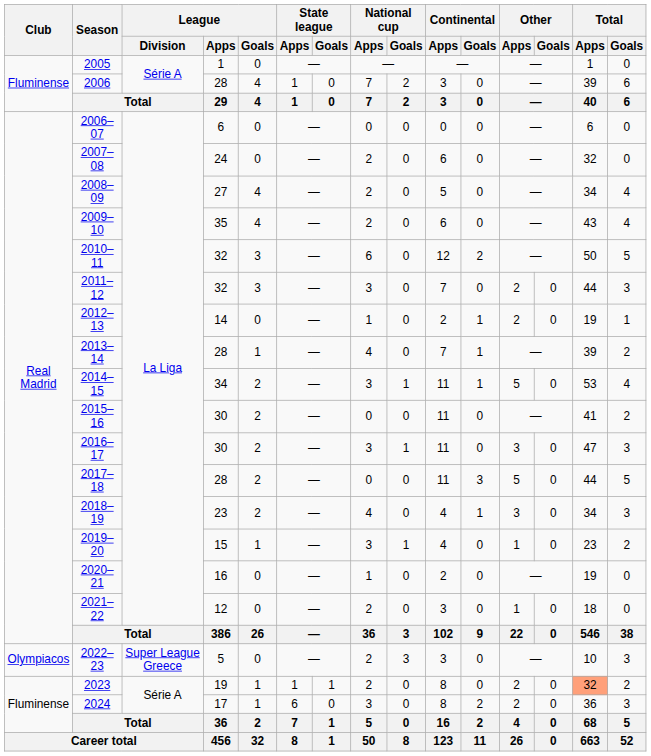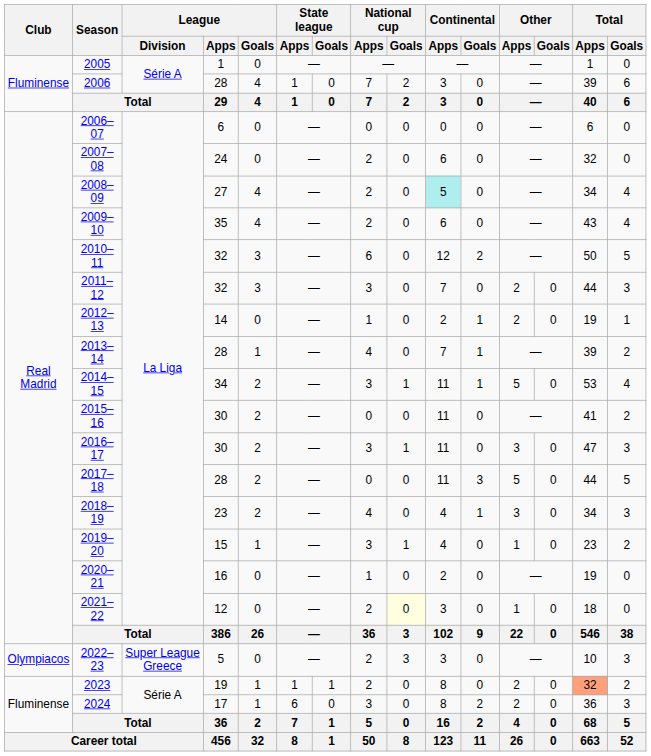(443, 191) no background -> (443, 191) paleturquoise background
(406, 609) no background -> (406, 609) lightyellow background
